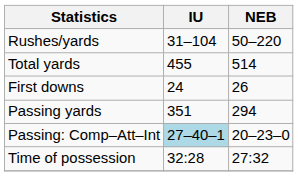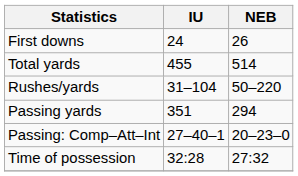rows swapped: (46, 87) <-> (53, 40)
(196, 135) lightblue background -> (196, 135) no background
